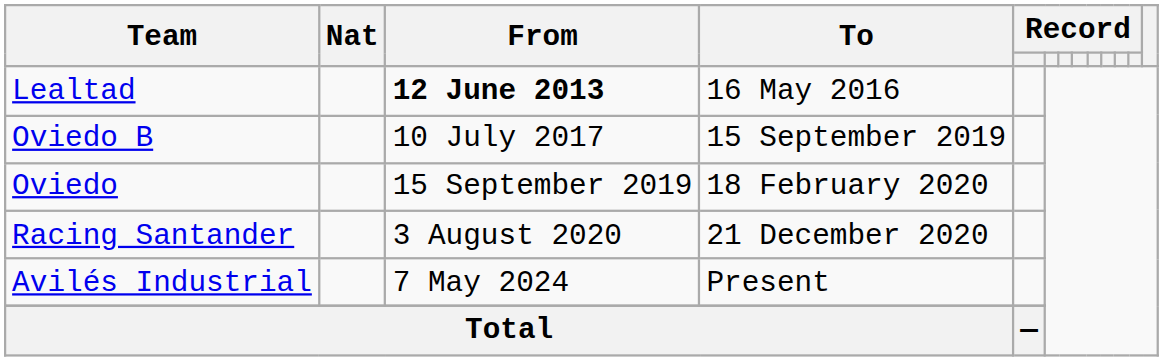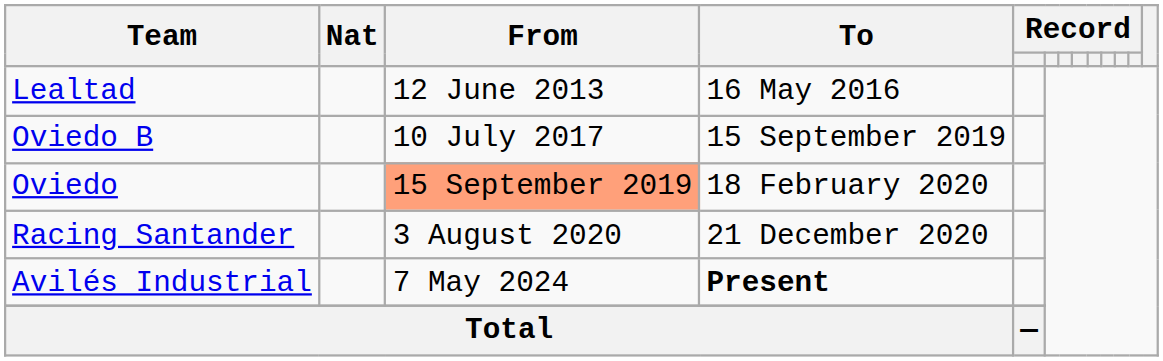(499, 91) bold -> (499, 91) normal
(543, 187) no background -> (543, 187) lightsalmon background
(768, 282) normal -> (768, 282) bold
